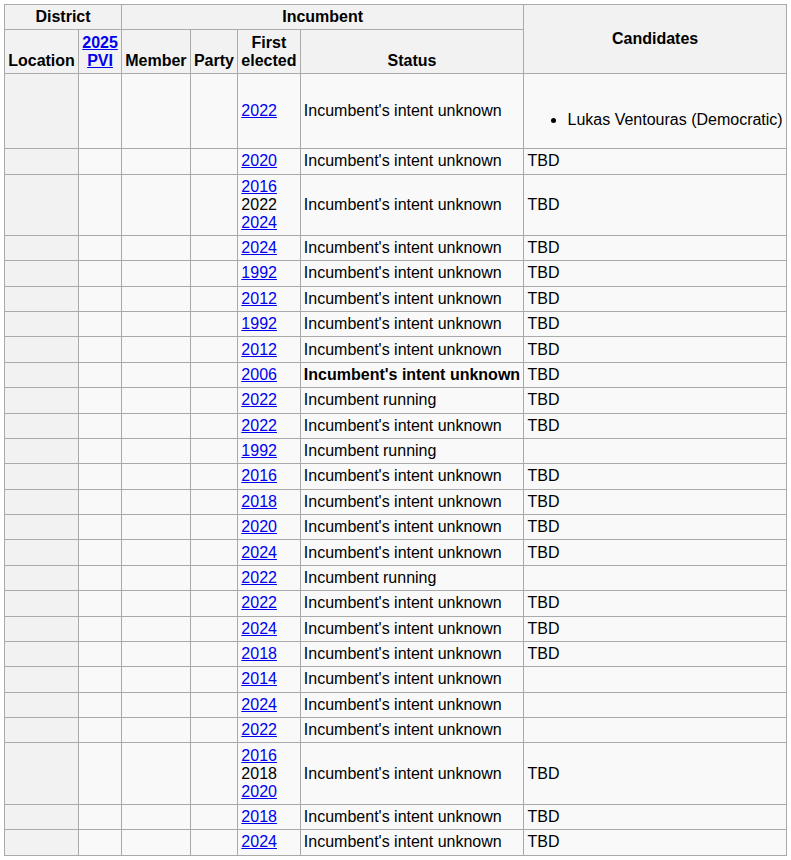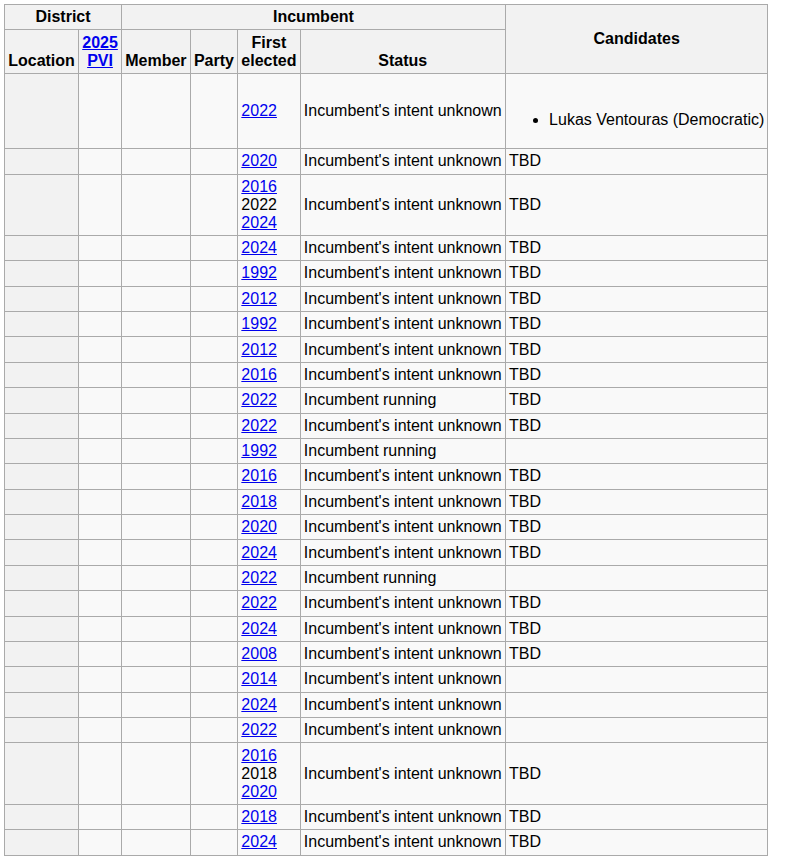(259, 374) 2006 -> (259, 374) 2016
(412, 374) bold -> (403, 374) normal
(259, 654) 2018 -> (259, 654) 2008
